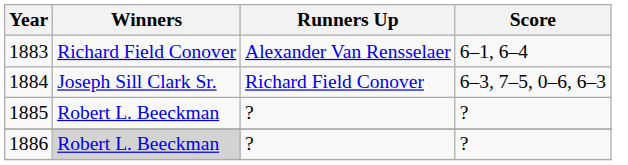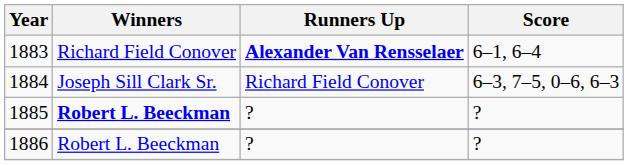(348, 50) normal -> (354, 50) bold
(138, 112) normal -> (144, 112) bold
(138, 143) lightgrey background -> (138, 143) no background
